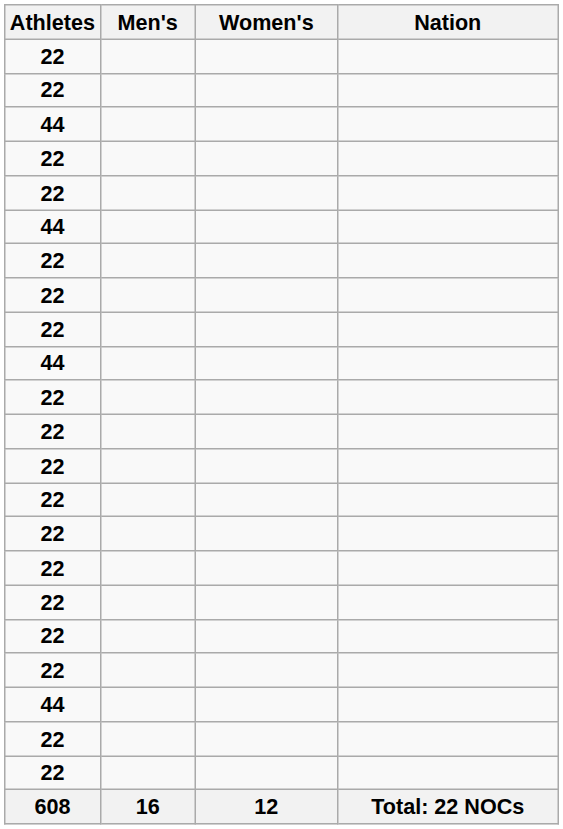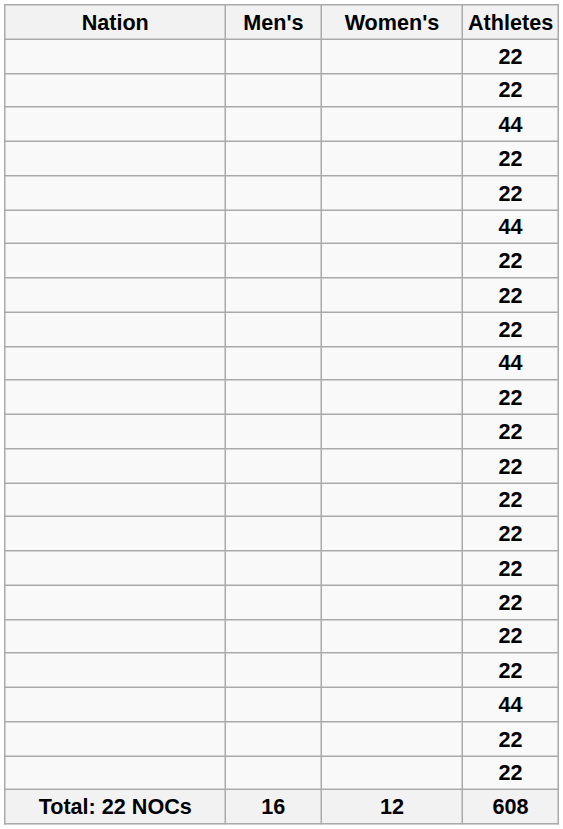columns swapped: (448, 22) <-> (52, 22)
